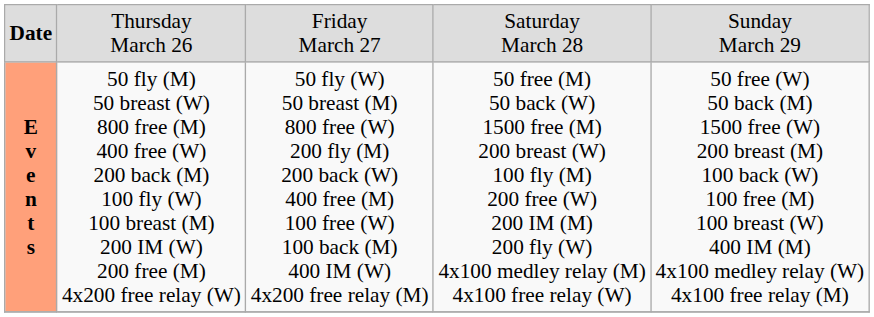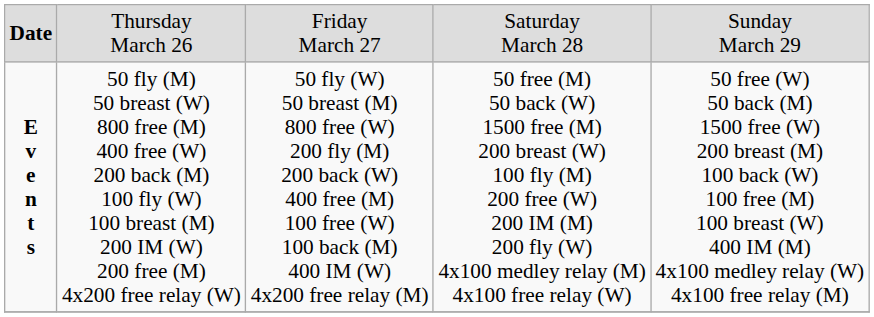(31, 186) lightsalmon background -> (31, 186) no background
